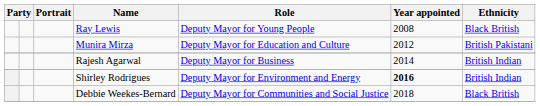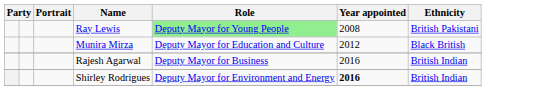(247, 28) no background -> (222, 28) lightgreen background
(492, 28) Black British -> (445, 28) British Pakistani
(499, 45) British Pakistani -> (438, 45) Black British
(404, 61) 2014 -> (350, 61) 2016
- row: (126, 93)
